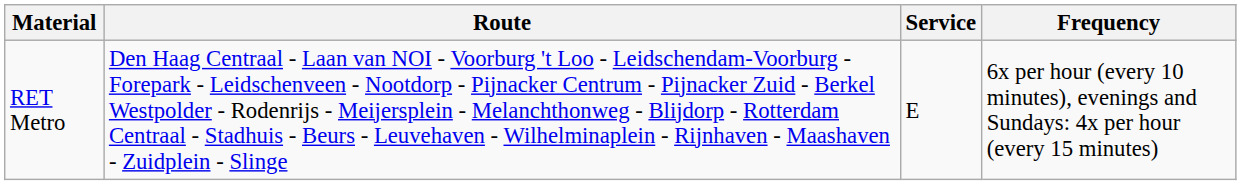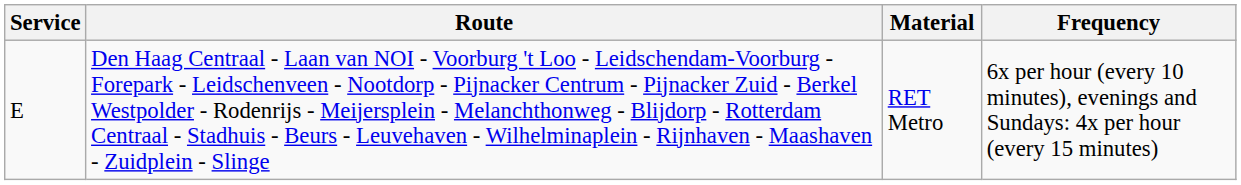columns swapped: (941, 22) <-> (54, 22)
